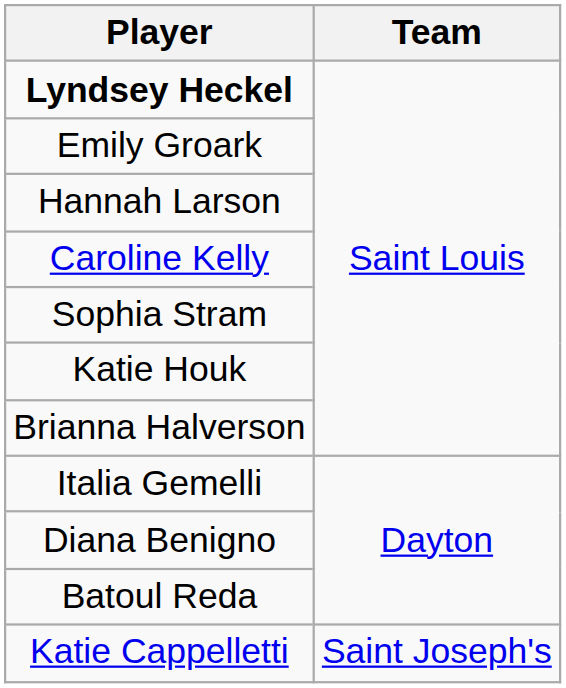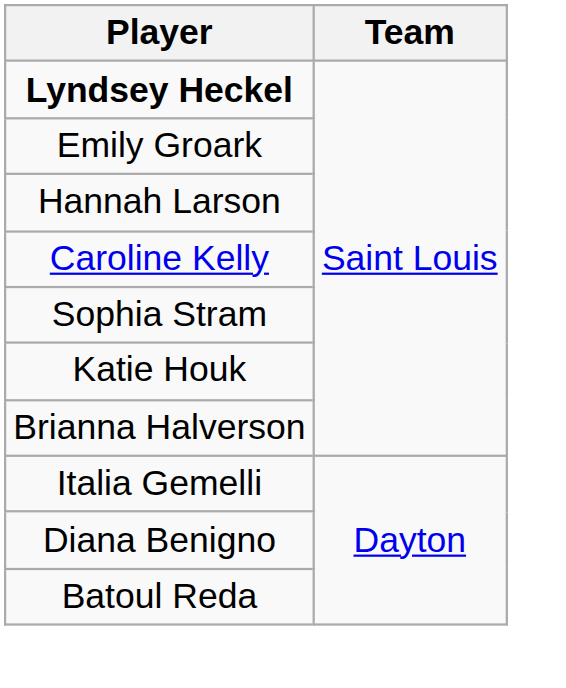- row: (159, 652)
